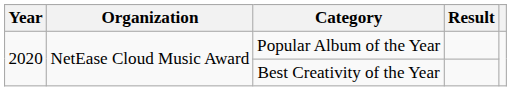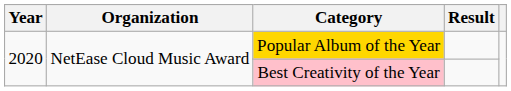(349, 45) no background -> (349, 45) gold background
(349, 72) no background -> (349, 72) pink background
